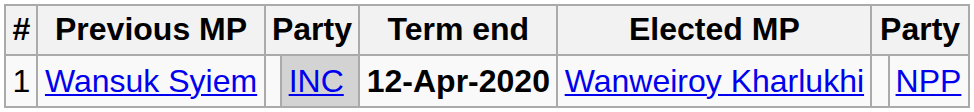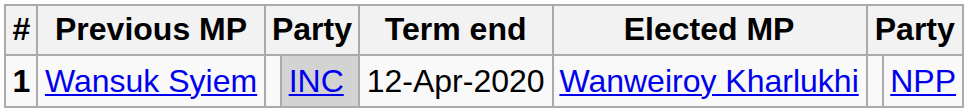(21, 80) normal -> (21, 80) bold
(458, 80) bold -> (456, 80) normal
